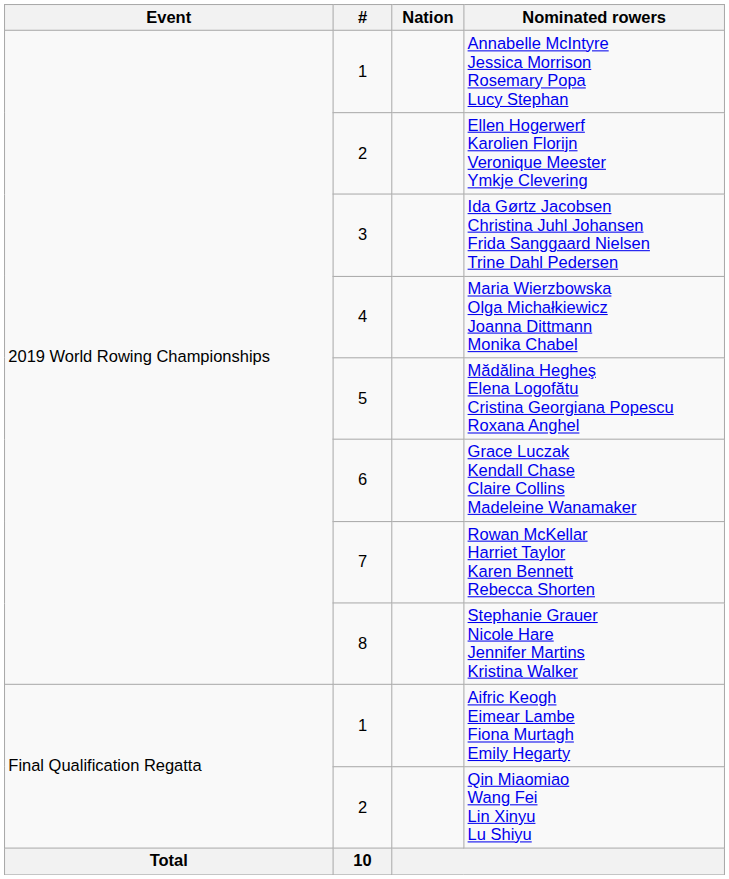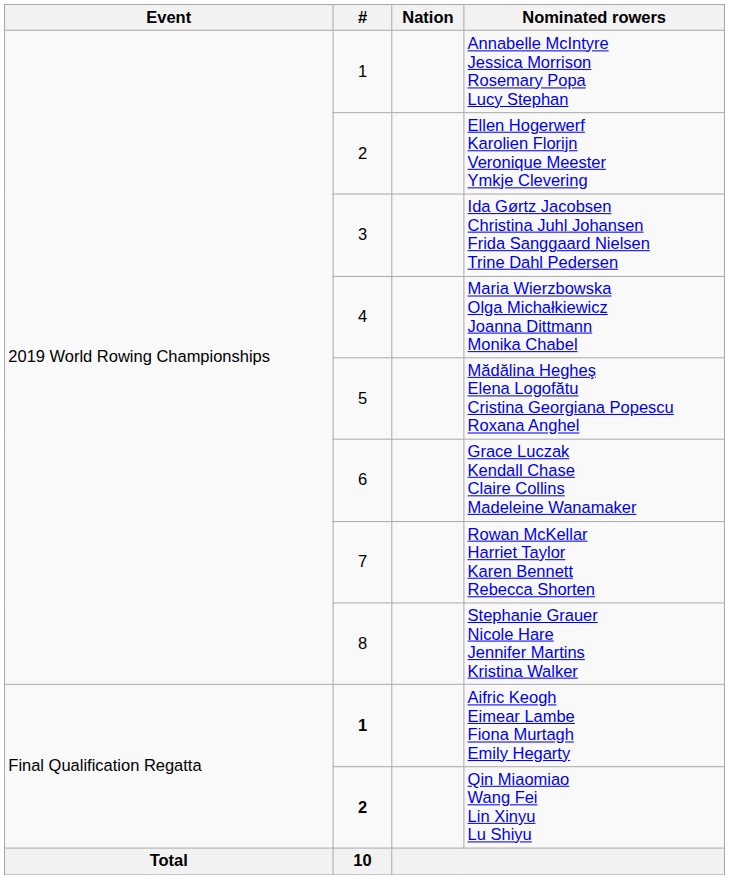(362, 725) normal -> (362, 725) bold
(362, 807) normal -> (362, 807) bold
